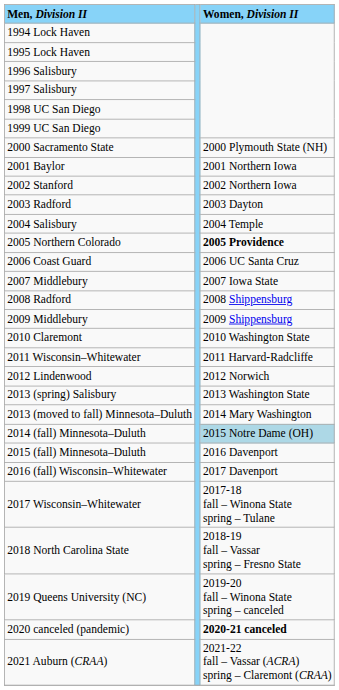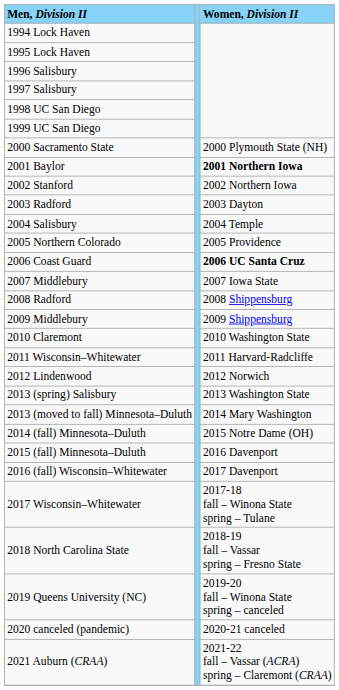(250, 166) normal -> (253, 166) bold
(243, 242) bold -> (242, 242) normal
(251, 261) normal -> (254, 261) bold
(258, 433) lightblue background -> (258, 433) no background
(245, 629) bold -> (244, 629) normal
